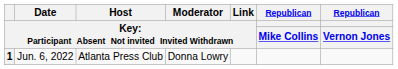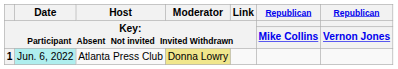(45, 56) no background -> (45, 56) paleturquoise background
(198, 56) no background -> (198, 56) khaki background
